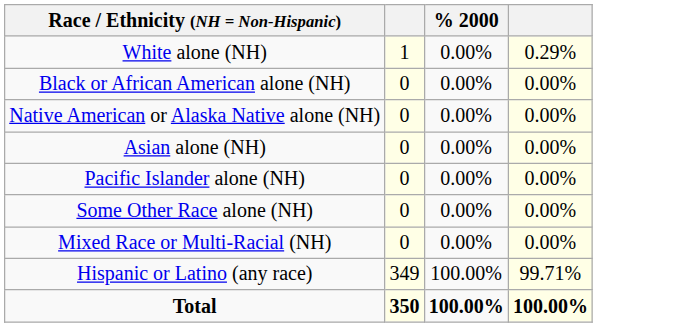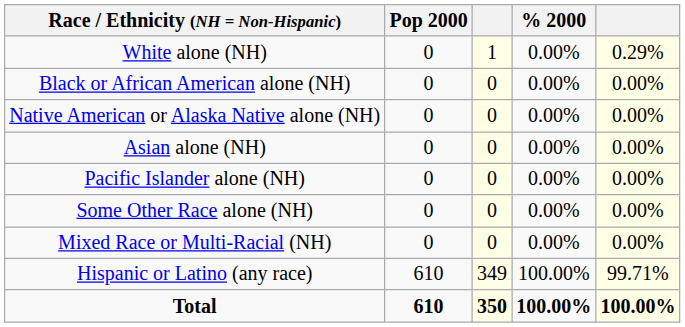+ column: (429, 20)
